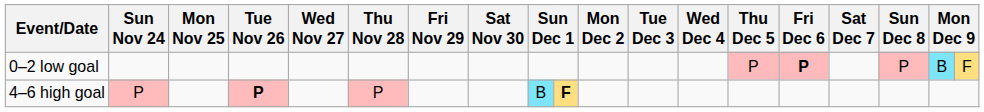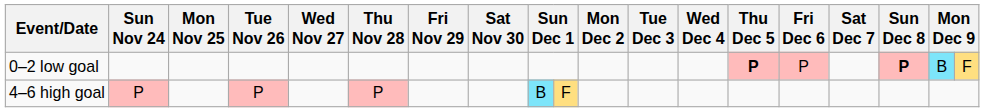(753, 66) normal -> (753, 66) bold
(804, 66) bold -> (804, 66) normal
(904, 66) normal -> (904, 66) bold
(258, 93) bold -> (258, 93) normal
(566, 93) bold -> (566, 93) normal
